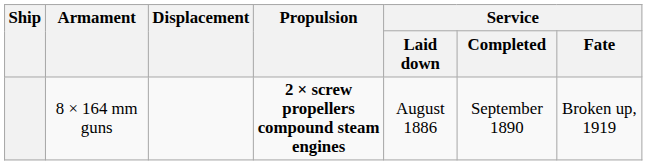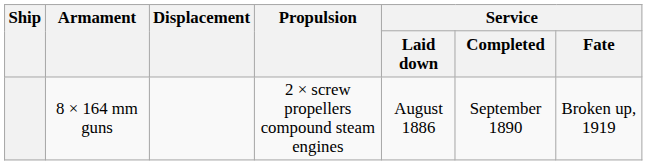(319, 118) bold -> (318, 118) normal
